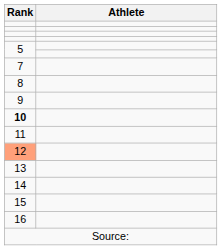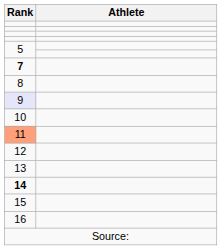(20, 66) normal -> (20, 66) bold
(20, 100) no background -> (20, 100) lavender background
(20, 117) bold -> (20, 117) normal
(20, 134) no background -> (20, 134) lightsalmon background
(20, 151) lightsalmon background -> (20, 151) no background
(20, 185) normal -> (20, 185) bold
